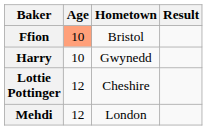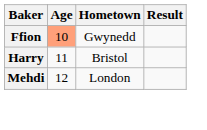(126, 36) Bristol -> (110, 36) Gwynedd
(78, 57) 10 -> (62, 57) 11
(126, 57) Gwynedd -> (110, 57) Bristol
- row: (34, 85)
